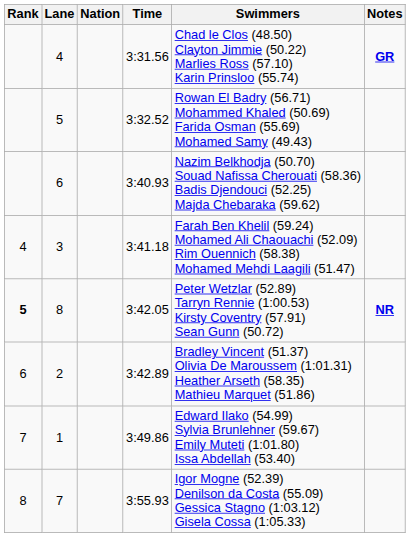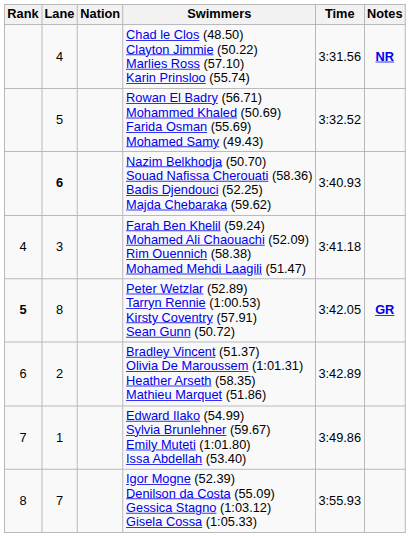columns swapped: (268, 14) <-> (147, 14)
(385, 56) GR -> (385, 56) NR
(59, 183) normal -> (59, 183) bold
(385, 310) NR -> (385, 310) GR
